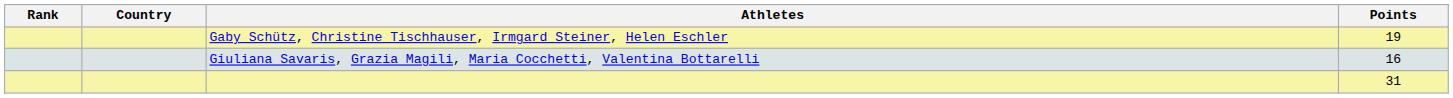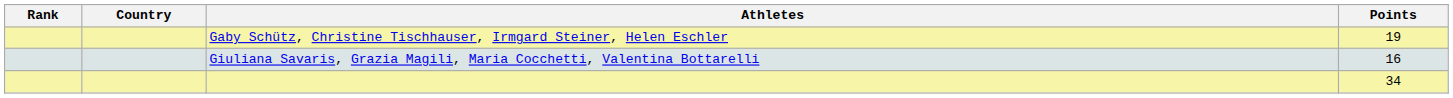(1393, 81) 31 -> (1393, 81) 34
